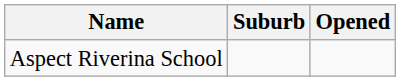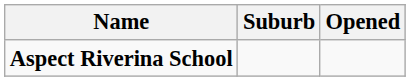(116, 57) normal -> (121, 57) bold
